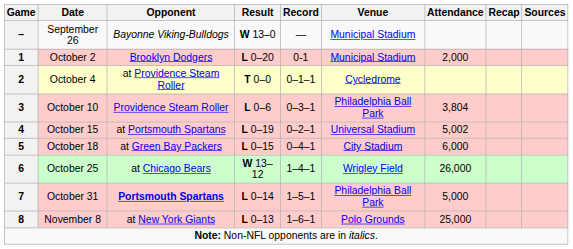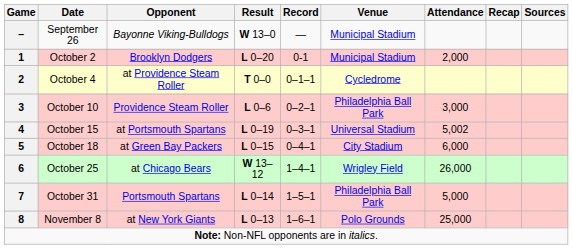(301, 107) 0–3–1 -> (301, 107) 0–2–1
(455, 107) 3,804 -> (455, 107) 3,000
(301, 130) 0–2–1 -> (301, 130) 0–3–1
(171, 197) bold -> (171, 197) normal
